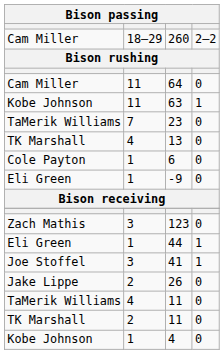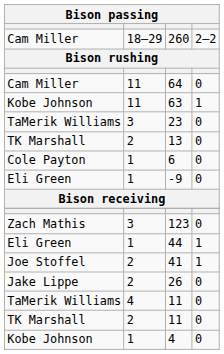(130, 122) 7 -> (130, 122) 3
(130, 141) 4 -> (130, 141) 2
(130, 262) 3 -> (130, 262) 2
